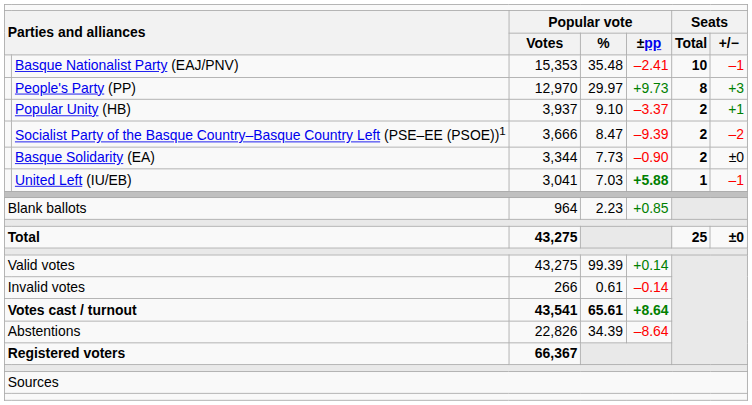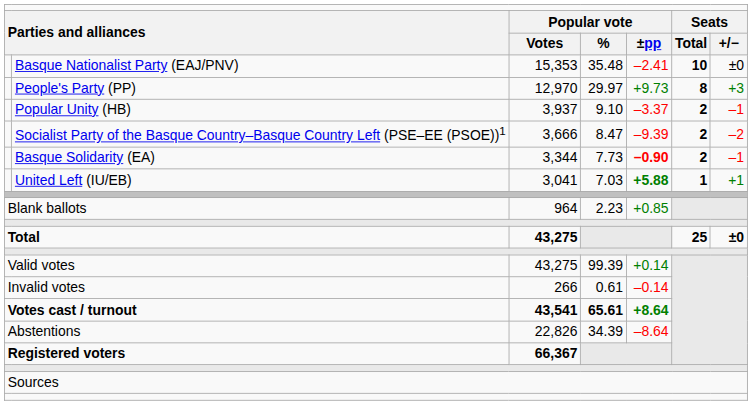(736, 66) –1 -> (736, 66) ±0
(736, 110) +1 -> (736, 110) –1
(651, 158) normal -> (651, 158) bold
(736, 158) ±0 -> (736, 158) –1
(736, 180) –1 -> (736, 180) +1
